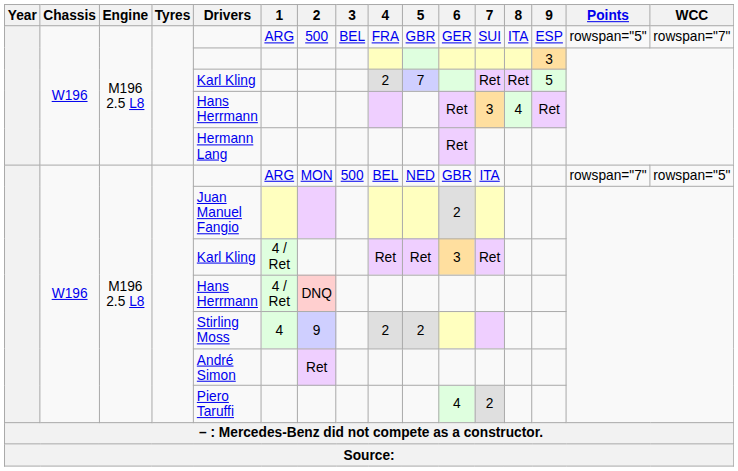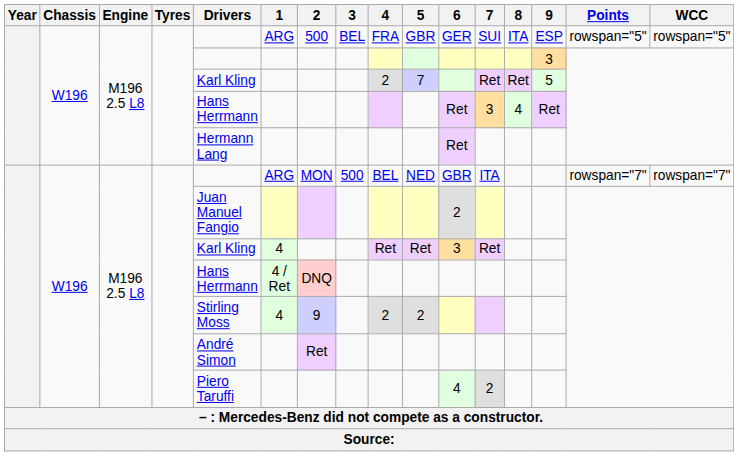(692, 37) rowspan="7" -> (692, 37) rowspan="5"
(692, 175) rowspan="5" -> (692, 175) rowspan="7"
(279, 256) 4 / Ret -> (279, 249) 4
